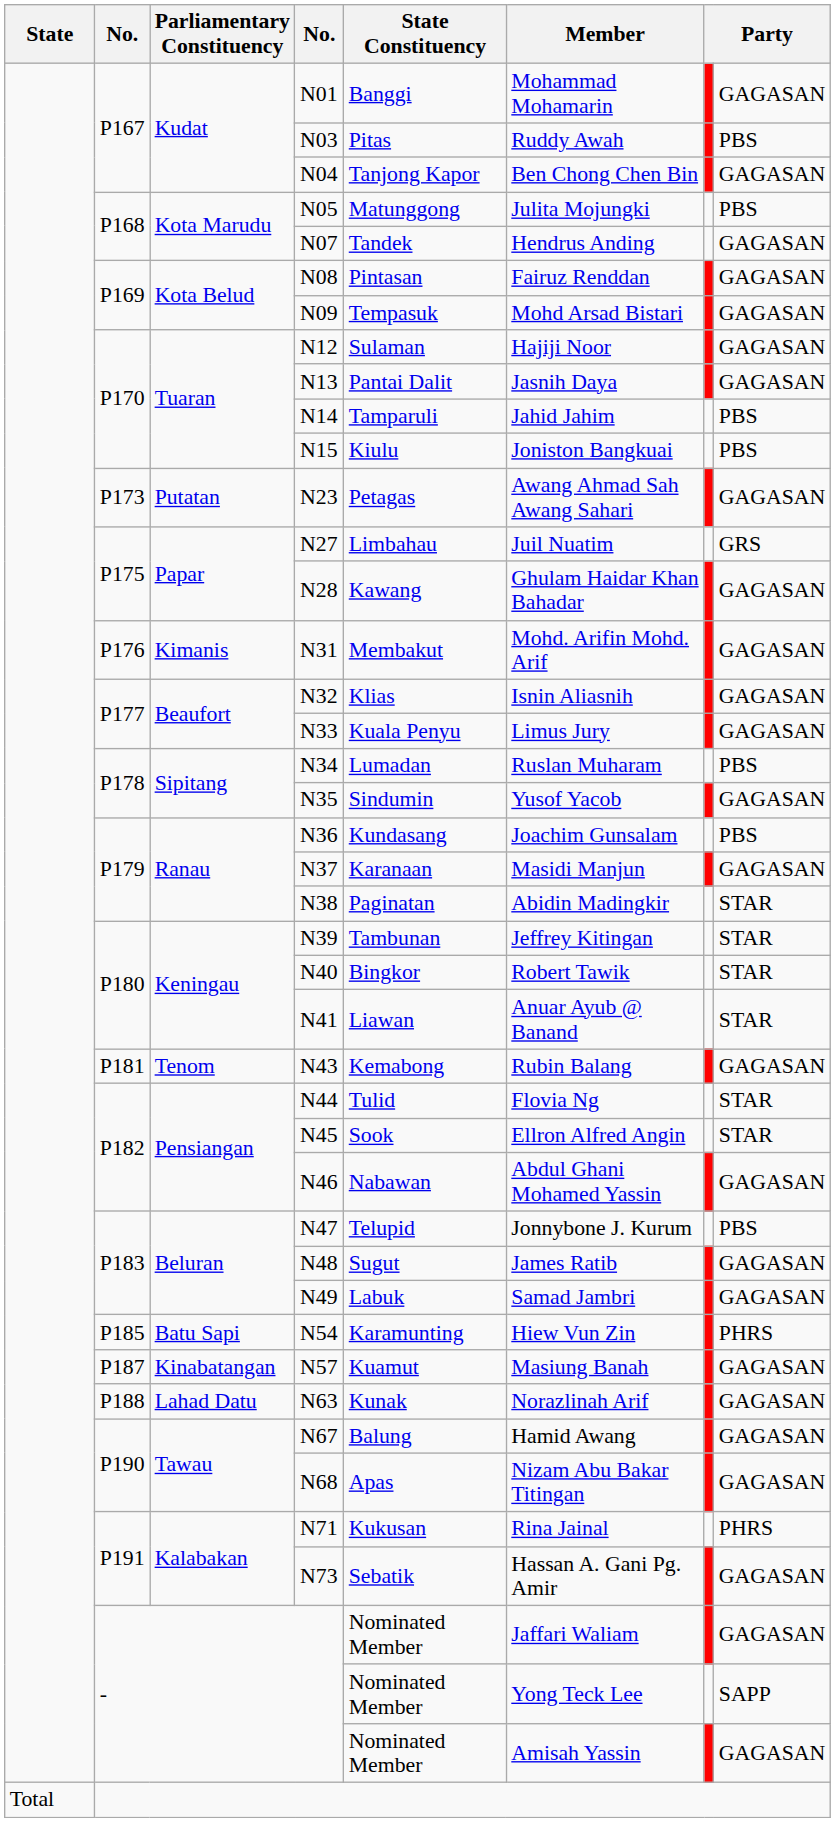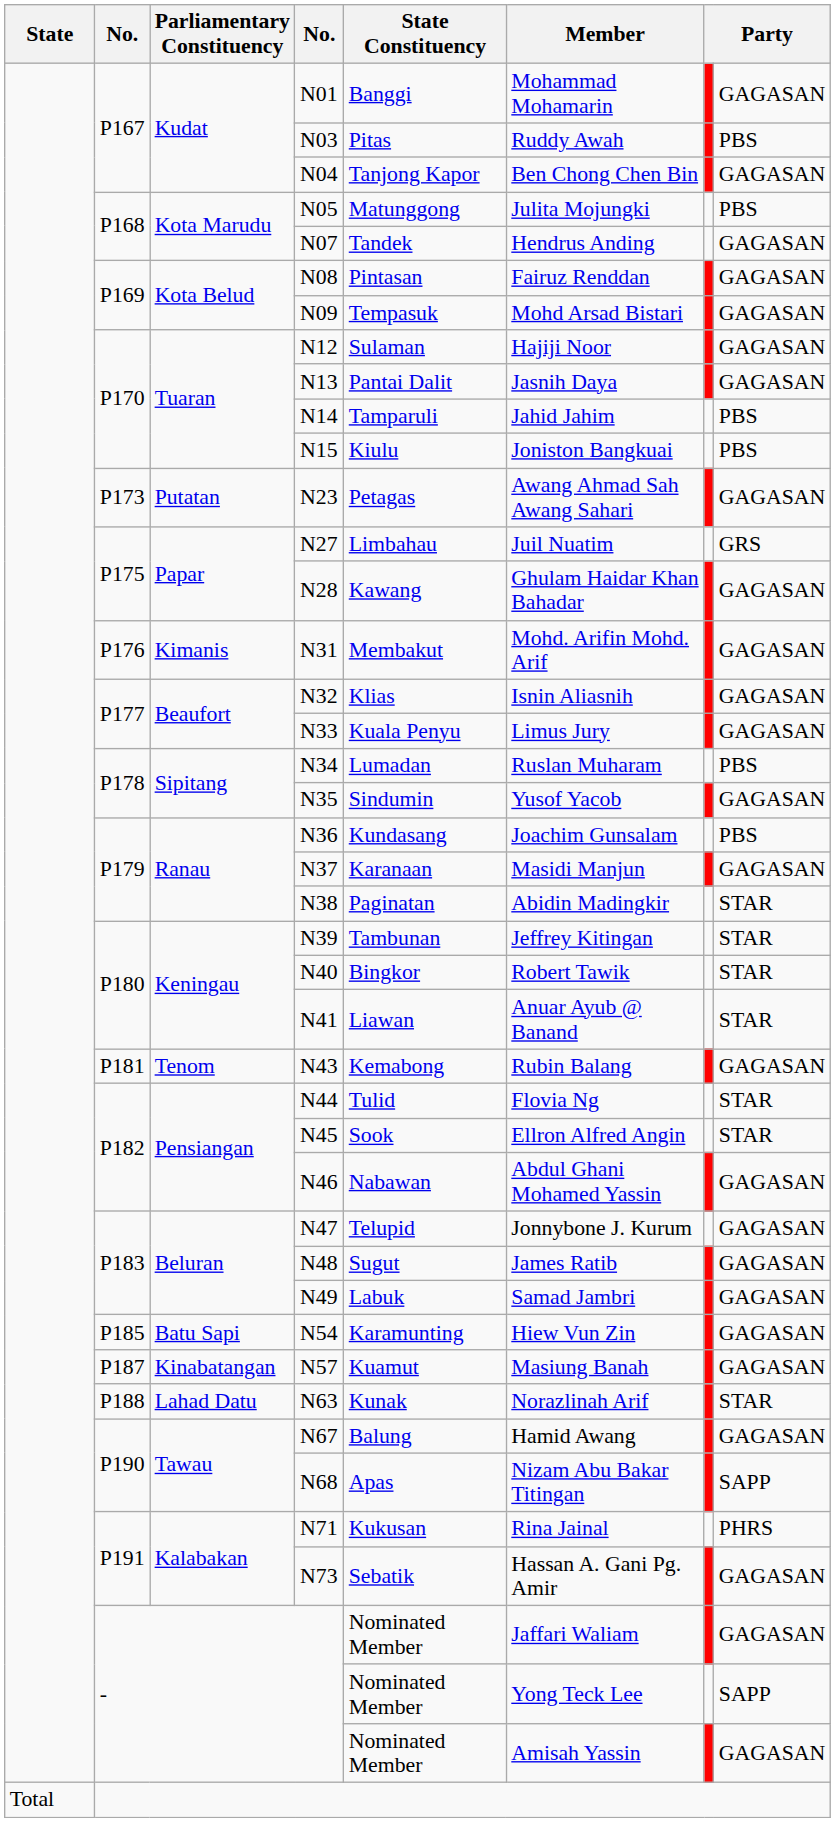(738, 1228) PBS -> (772, 1228) GAGASAN
(746, 1331) PHRS -> (772, 1331) GAGASAN
(772, 1400) GAGASAN -> (746, 1400) STAR
(772, 1482) GAGASAN -> (745, 1482) SAPP
